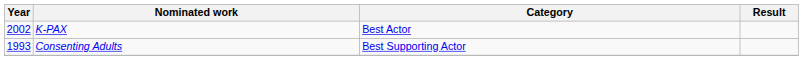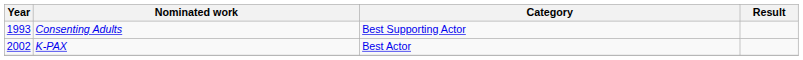rows swapped: (79, 47) <-> (51, 30)
